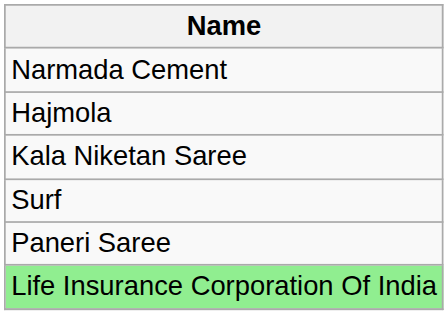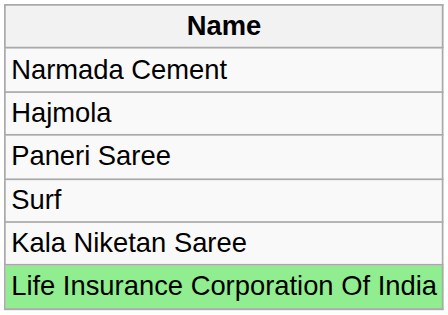(129, 156) Kala Niketan Saree -> (91, 156) Paneri Saree
(91, 243) Paneri Saree -> (129, 243) Kala Niketan Saree
